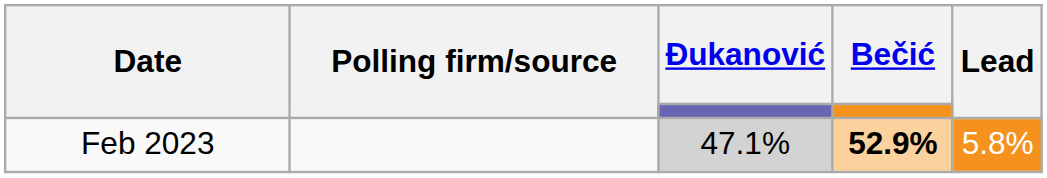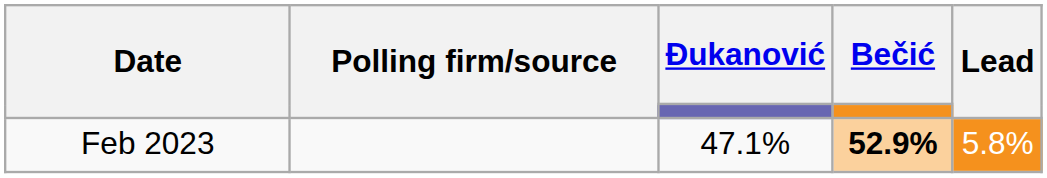(745, 144) lightgrey background -> (745, 144) no background
